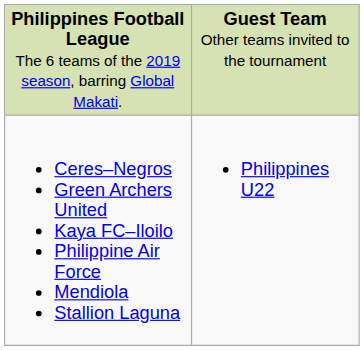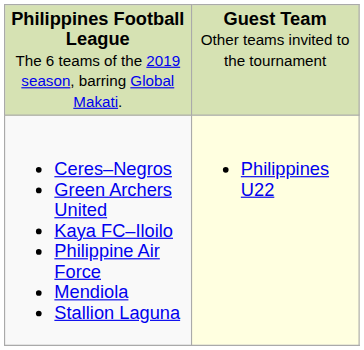(275, 179) no background -> (275, 179) lightyellow background
